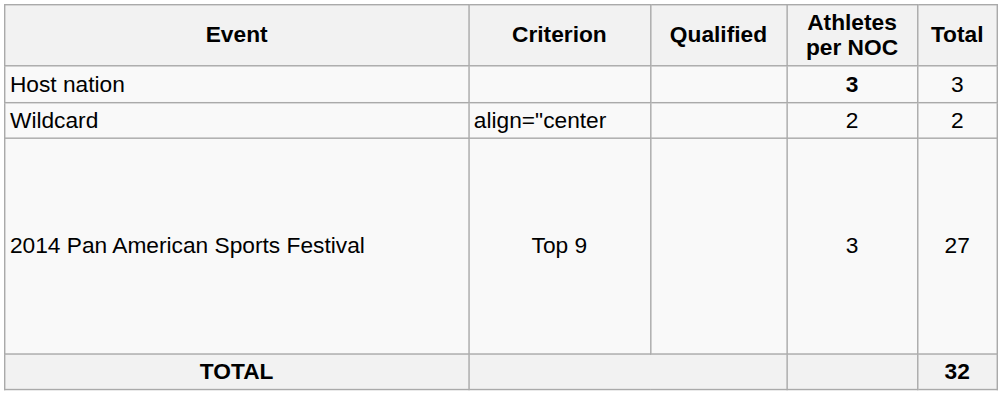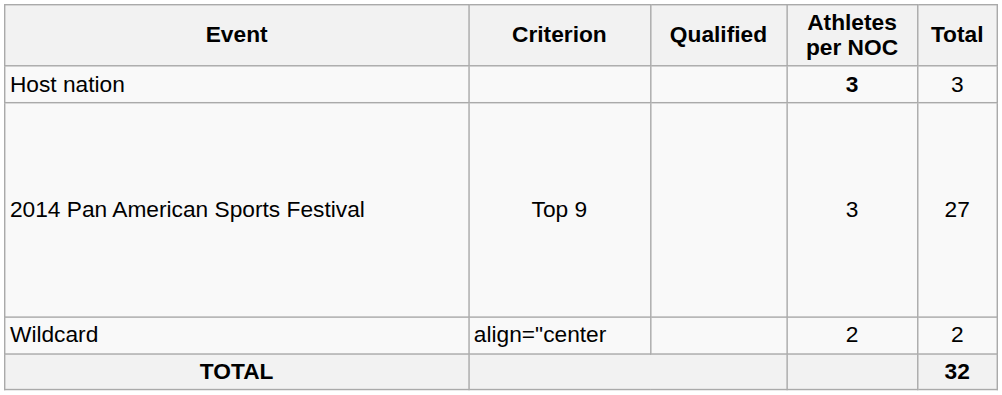rows swapped: (187, 245) <-> (54, 120)
